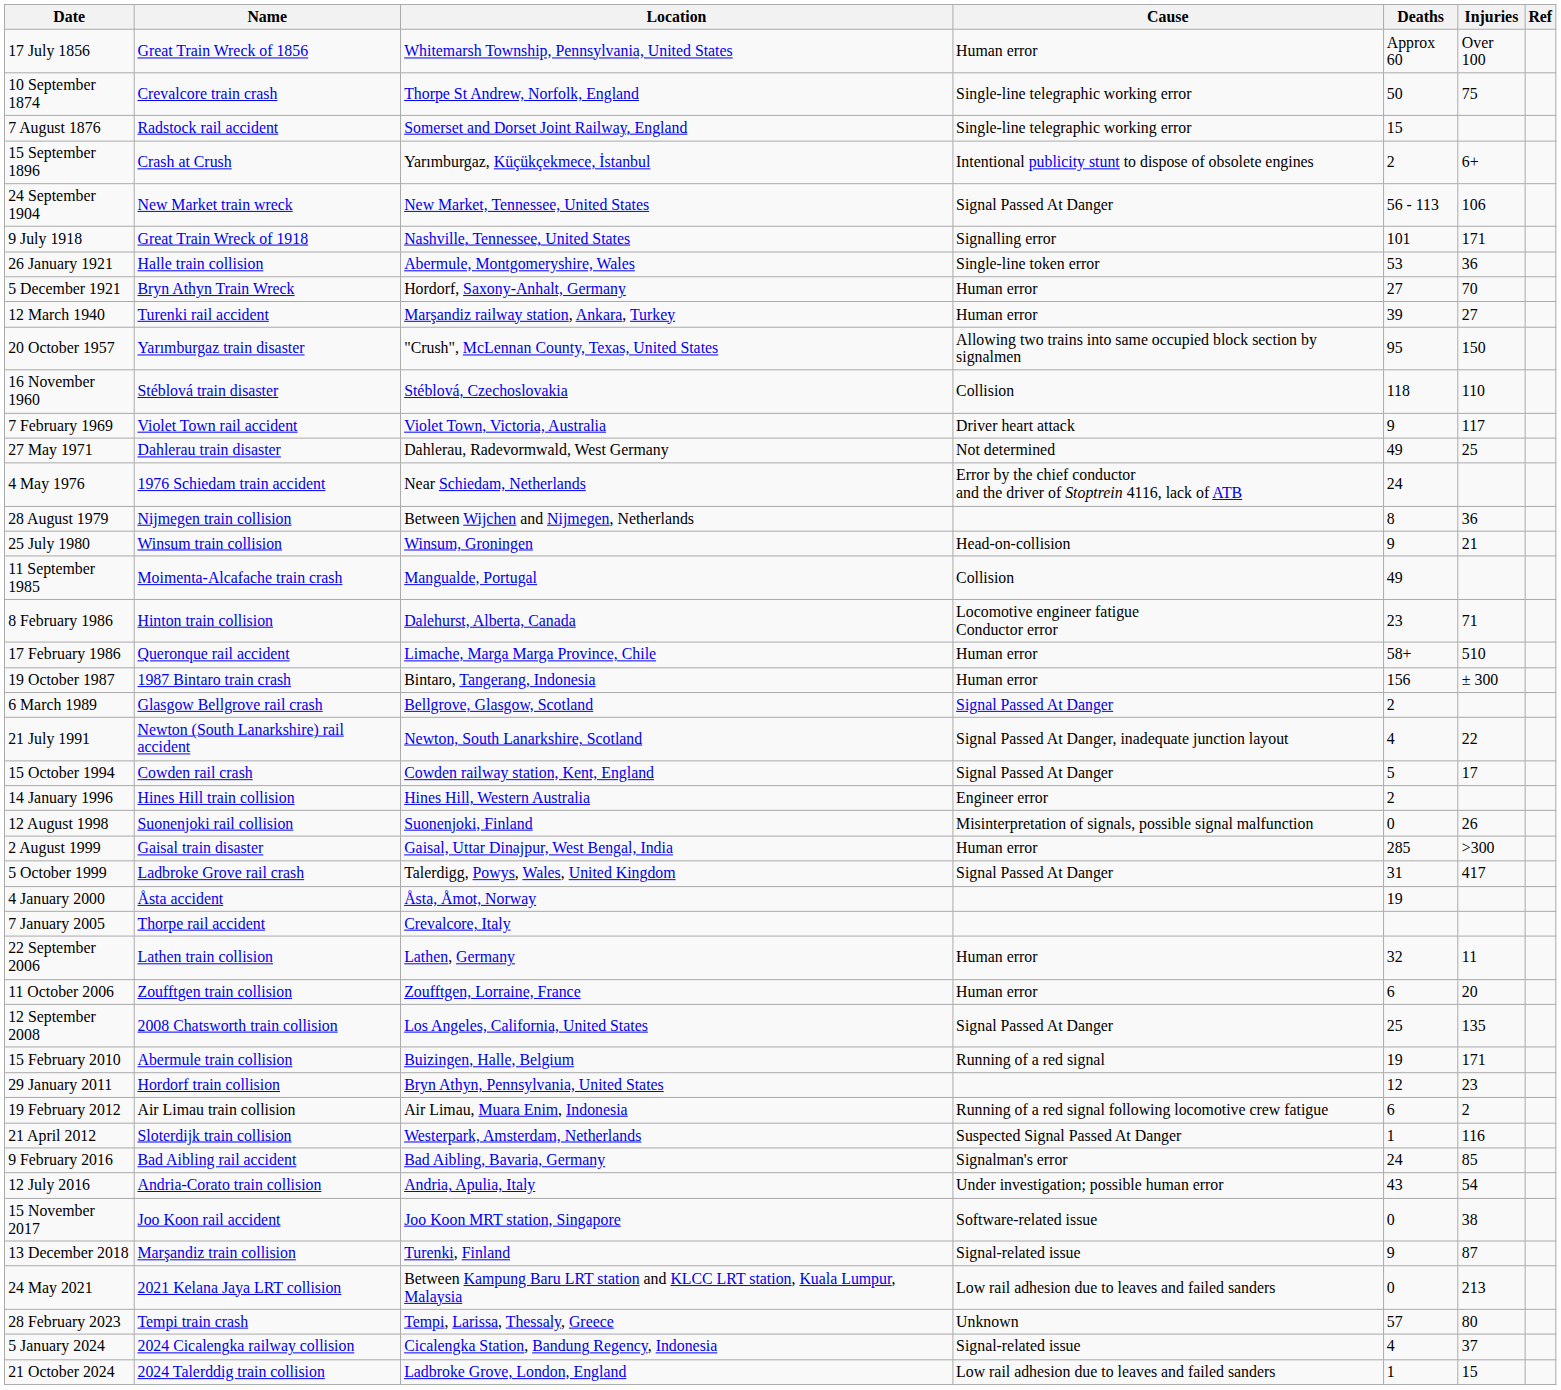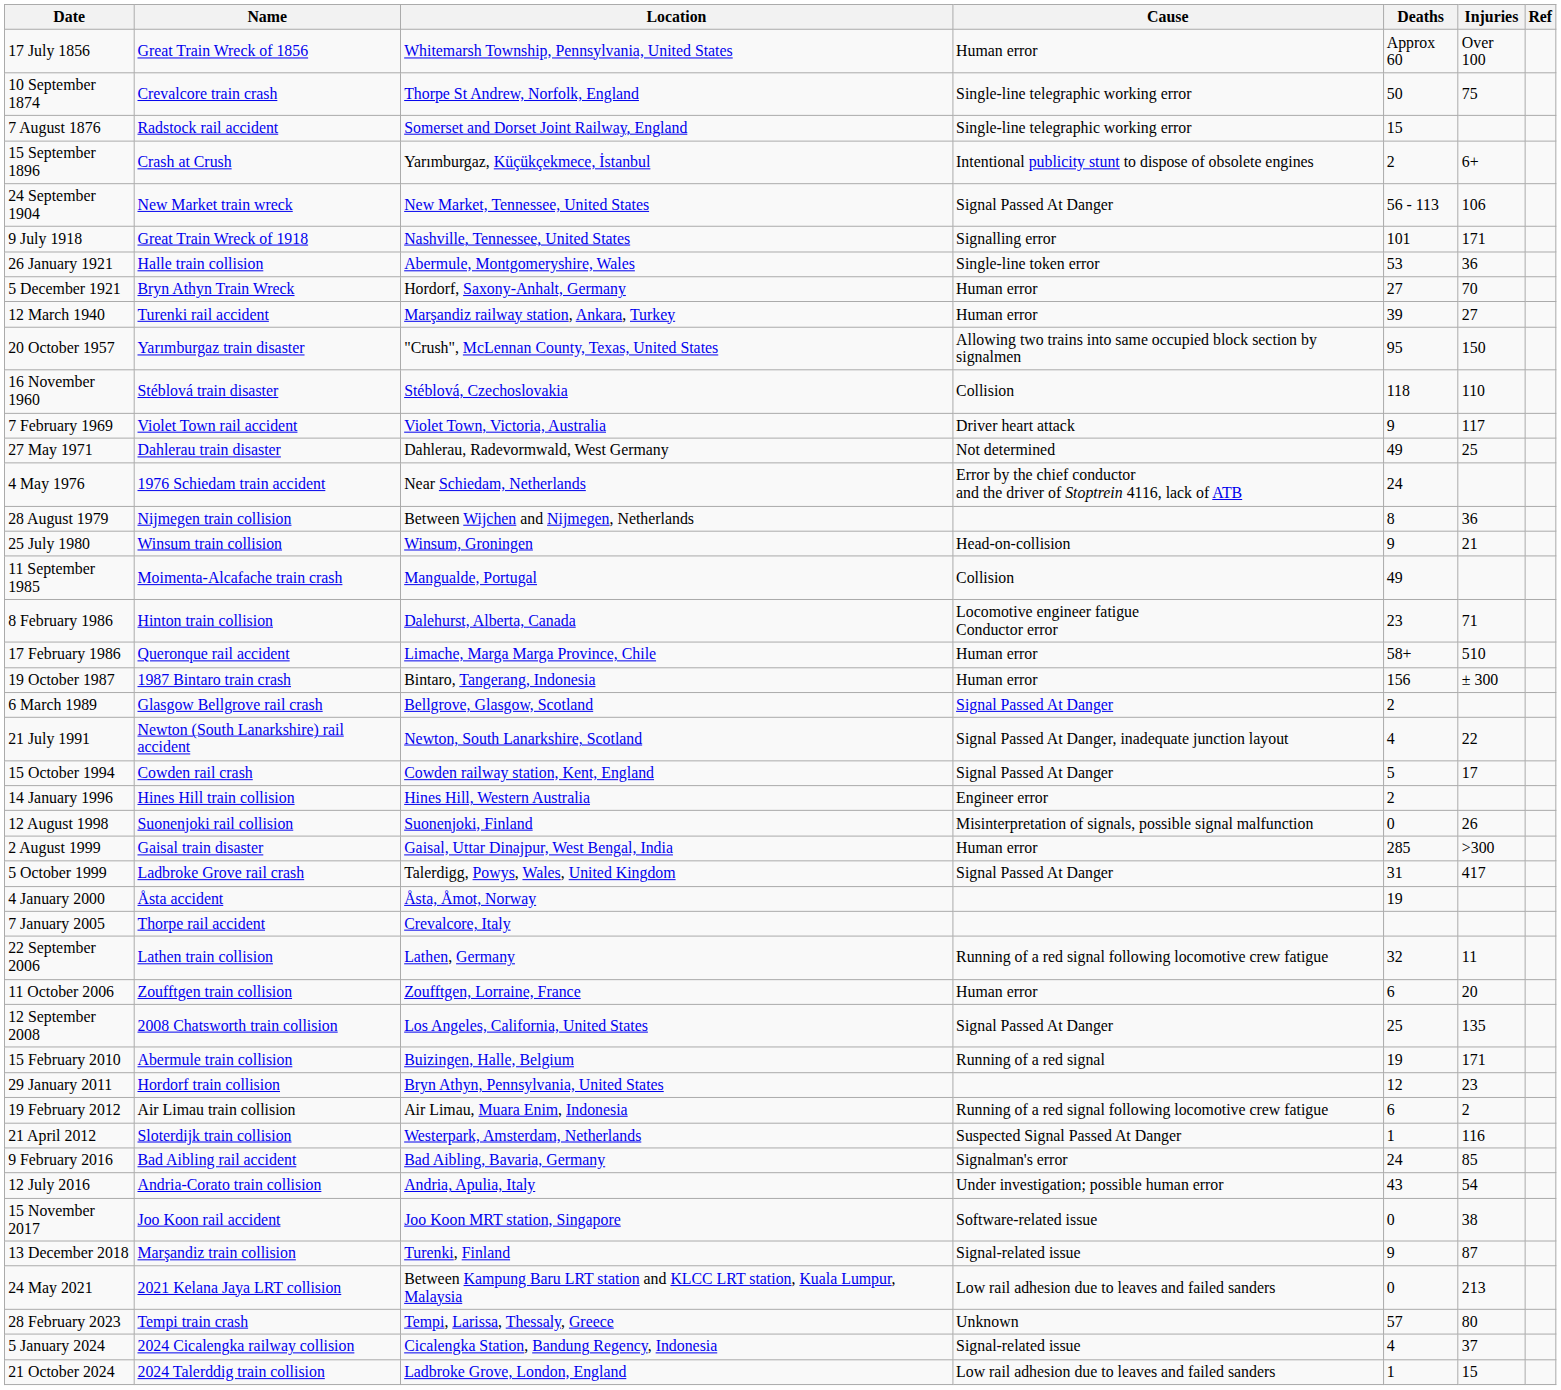(997, 957) Human error -> (1142, 957) Running of a red signal following locomotive crew fatigue
